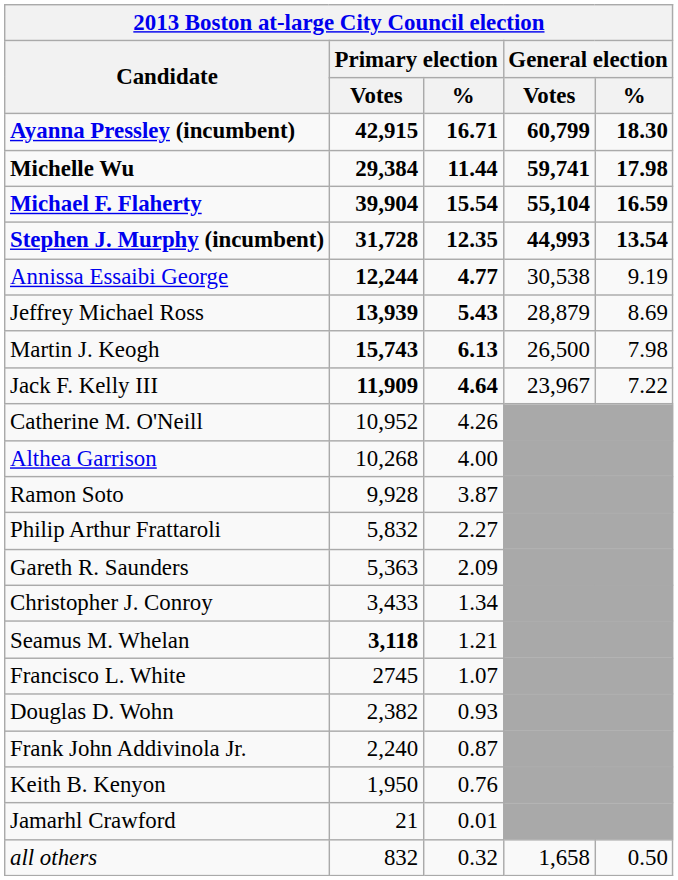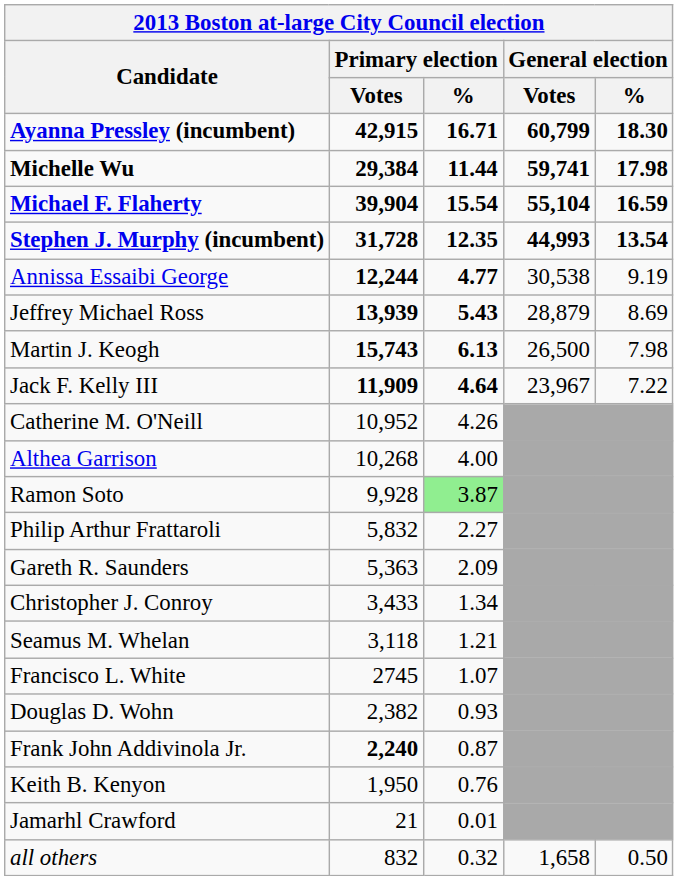(478, 494) no background -> (478, 494) lightgreen background
(393, 639) bold -> (393, 639) normal
(392, 748) normal -> (392, 748) bold
